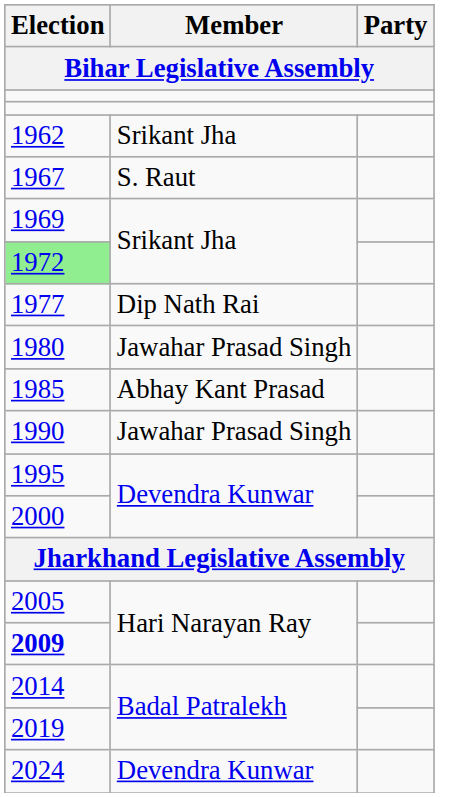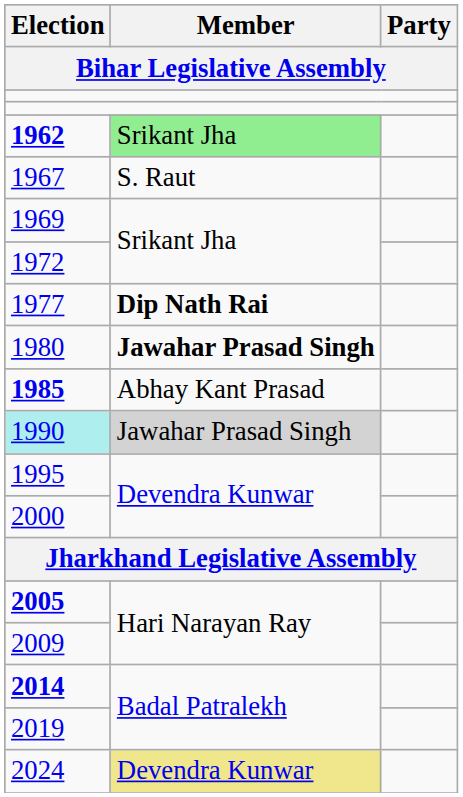(38, 135) normal -> (38, 135) bold
(177, 135) no background -> (177, 135) lightgreen background
(38, 262) lightgreen background -> (38, 262) no background
(188, 304) normal -> (193, 304) bold
(234, 346) normal -> (246, 346) bold
(38, 389) normal -> (38, 389) bold
(38, 431) no background -> (38, 431) paleturquoise background
(234, 431) no background -> (234, 431) lightgrey background
(38, 601) normal -> (38, 601) bold
(38, 643) bold -> (38, 643) normal
(38, 685) normal -> (38, 685) bold
(215, 770) no background -> (215, 770) khaki background
